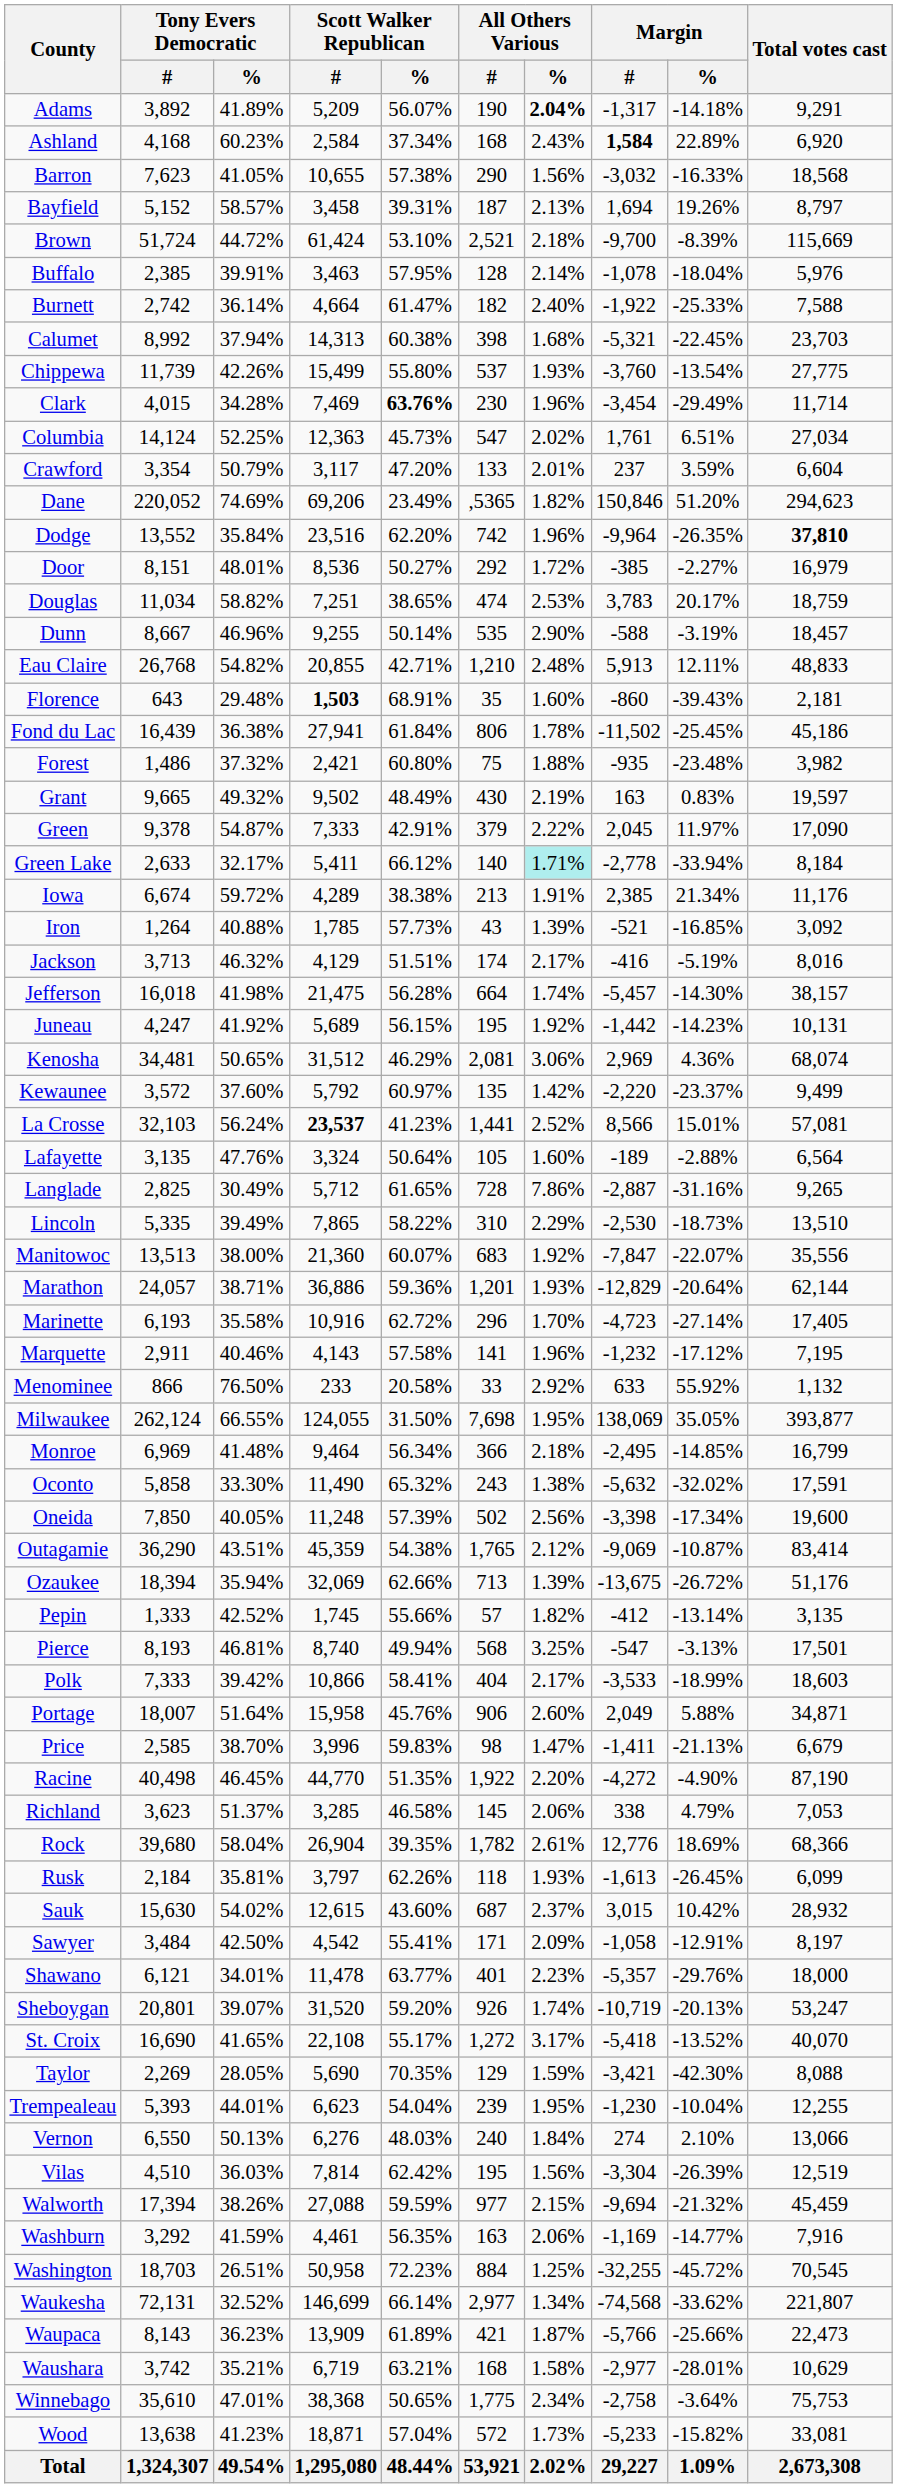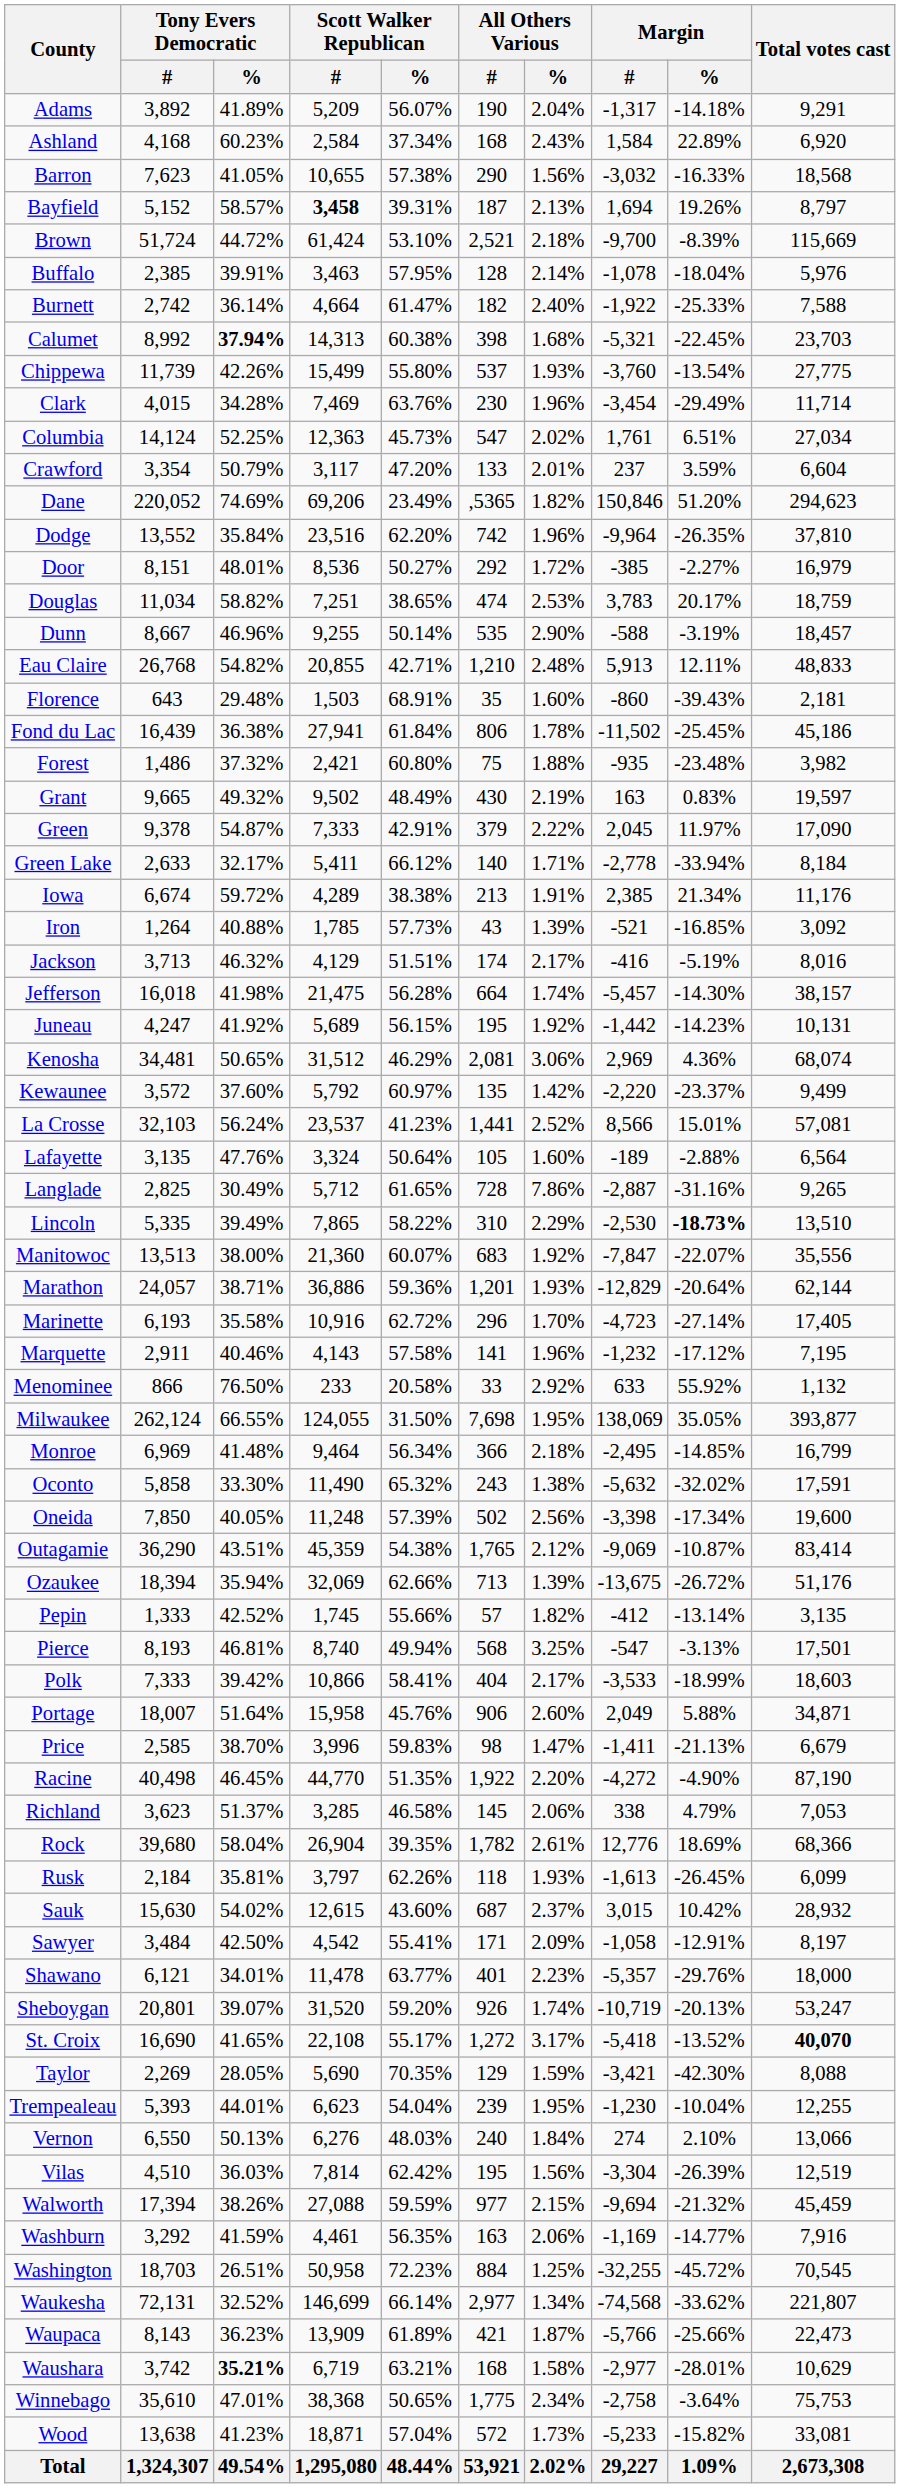(558, 109) bold -> (558, 109) normal
(629, 142) bold -> (629, 142) normal
(336, 207) normal -> (336, 207) bold
(252, 338) normal -> (252, 338) bold
(420, 404) bold -> (420, 404) normal
(820, 535) bold -> (823, 535) normal
(336, 698) bold -> (336, 698) normal
(558, 862) paleturquoise background -> (558, 862) no background
(336, 1124) bold -> (336, 1124) normal
(708, 1222) normal -> (709, 1222) bold
(820, 2040) normal -> (823, 2040) bold
(252, 2368) normal -> (252, 2368) bold
